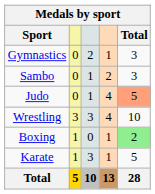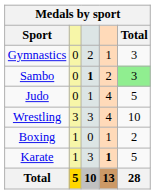(90, 76) normal -> (90, 76) bold
(134, 76) no background -> (134, 76) lightgreen background
(134, 96) lightsalmon background -> (134, 96) no background
(134, 137) lightgreen background -> (134, 137) no background
(109, 158) normal -> (109, 158) bold
